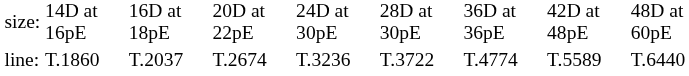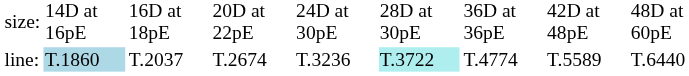(72, 59) no background -> (72, 59) lightblue background
(407, 59) no background -> (407, 59) paleturquoise background
